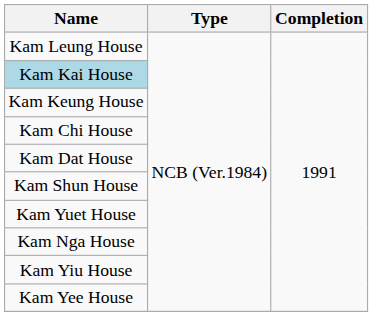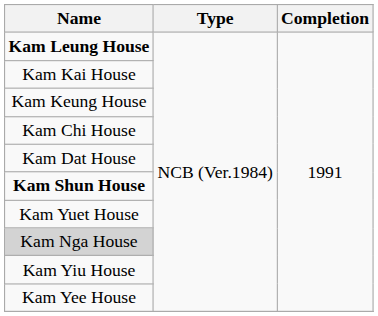(76, 46) normal -> (79, 46) bold
(76, 74) lightblue background -> (79, 74) no background
(76, 185) normal -> (79, 185) bold
(76, 241) no background -> (79, 241) lightgrey background
